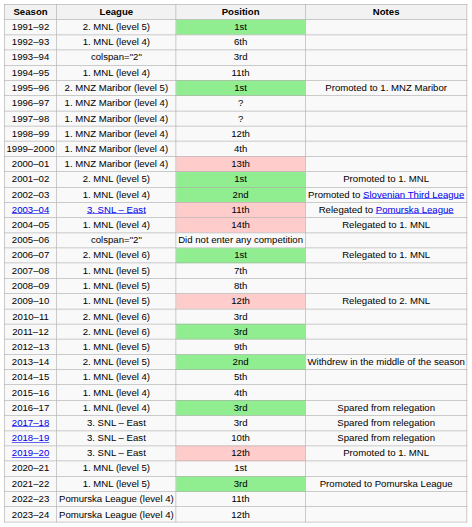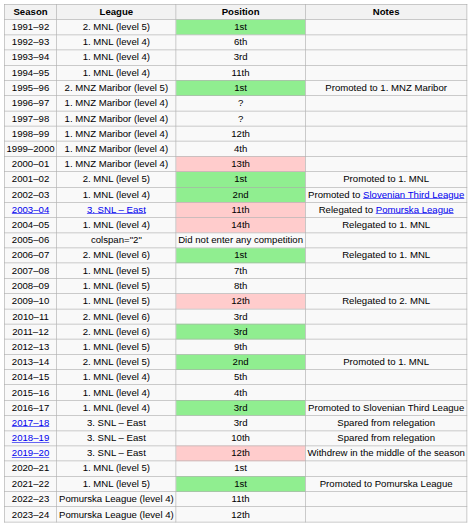(116, 57) colspan="2" -> (116, 57) 1. MNL (level 4)
(386, 362) Withdrew in the middle of the season -> (386, 362) Promoted to 1. MNL
(386, 407) Spared from relegation -> (386, 407) Promoted to Slovenian Third League
(386, 453) Promoted to 1. MNL -> (386, 453) Withdrew in the middle of the season
(241, 484) 3rd -> (241, 484) 1st
